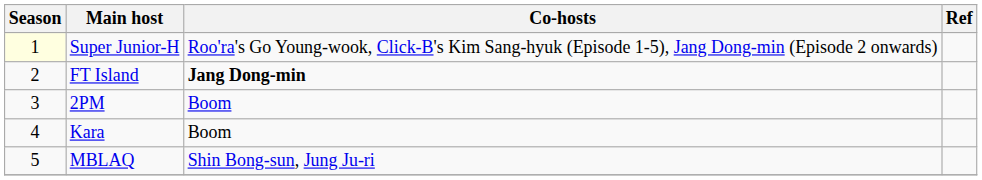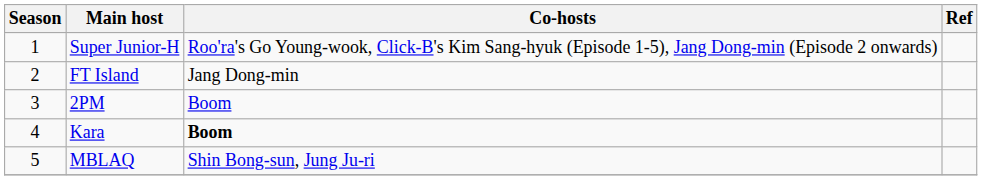(35, 47) lightyellow background -> (35, 47) no background
(247, 75) bold -> (243, 75) normal
(210, 132) normal -> (210, 132) bold
